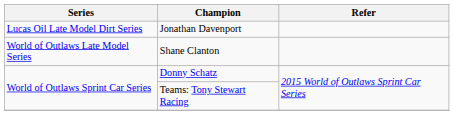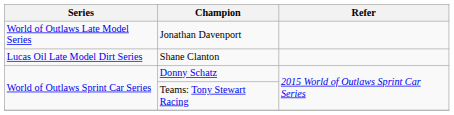(75, 29) Lucas Oil Late Model Dirt Series -> (68, 34) World of Outlaws Late Model Series
(68, 51) World of Outlaws Late Model Series -> (75, 57) Lucas Oil Late Model Dirt Series
